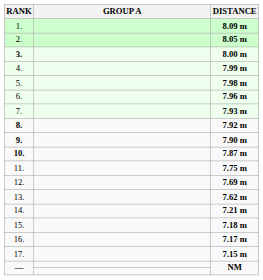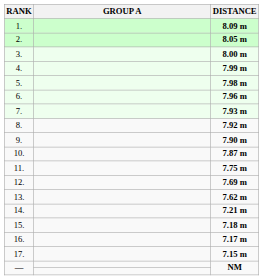(19, 54) bold -> (19, 54) normal
(19, 126) bold -> (19, 126) normal
(19, 140) bold -> (19, 140) normal
(19, 154) bold -> (19, 154) normal
